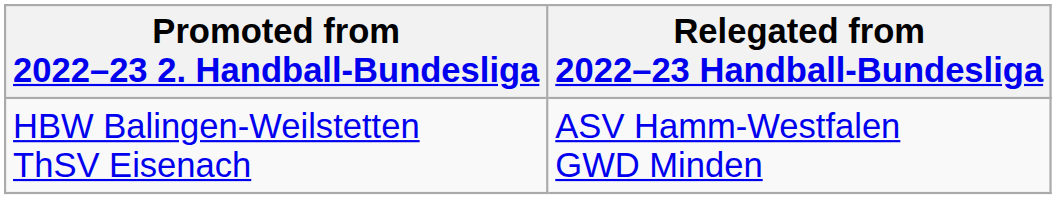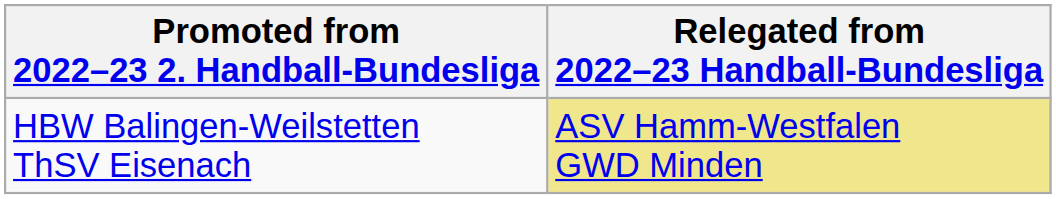(728, 145) no background -> (728, 145) khaki background
